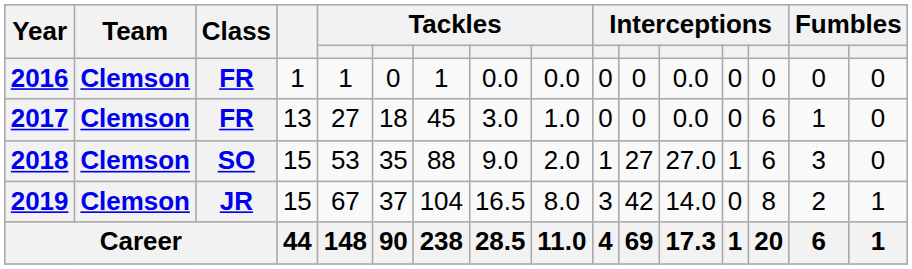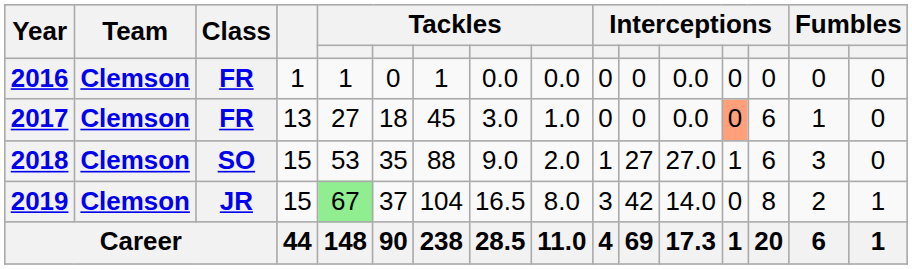(735, 119) no background -> (735, 119) lightsalmon background
(345, 201) no background -> (345, 201) lightgreen background
